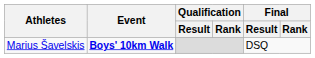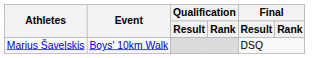(131, 46) bold -> (129, 46) normal
